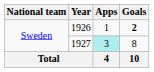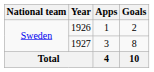(134, 28) bold -> (134, 28) normal
(106, 43) paleturquoise background -> (106, 43) no background
